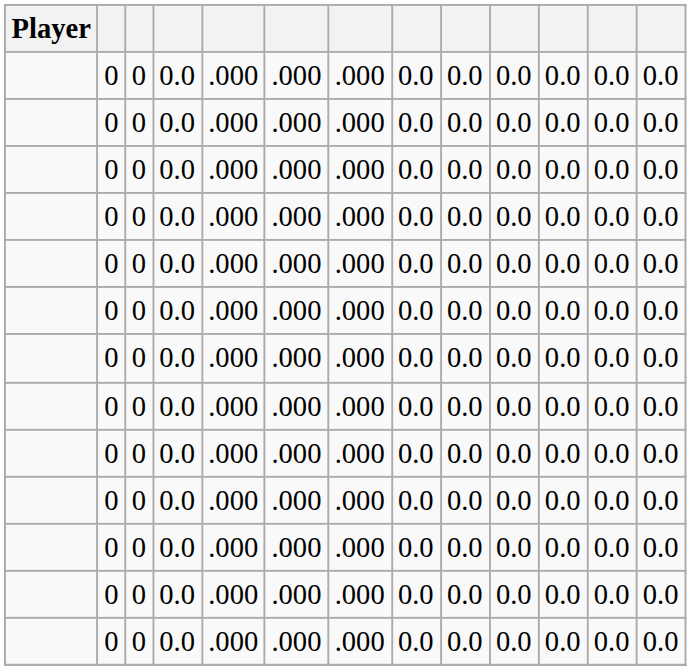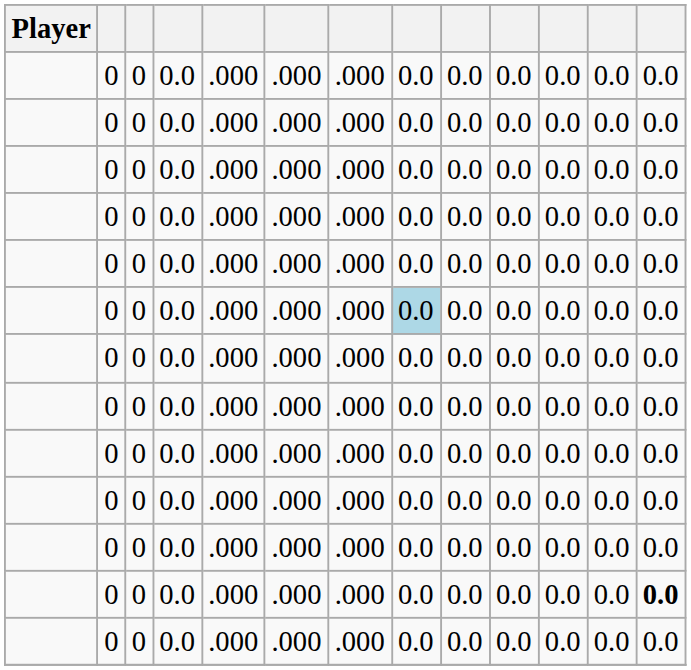(416, 310) no background -> (416, 310) lightblue background
(661, 593) normal -> (661, 593) bold
